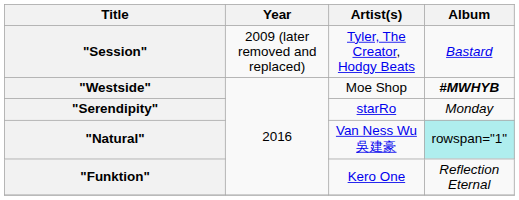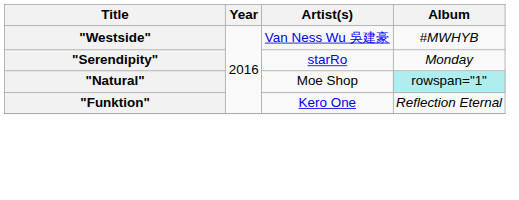- row: (115, 51)
(376, 88) Moe Shop -> (327, 37) Van Ness Wu 吳建豪
(469, 88) bold -> (449, 37) normal
(376, 138) Van Ness Wu 吳建豪 -> (327, 81) Moe Shop
